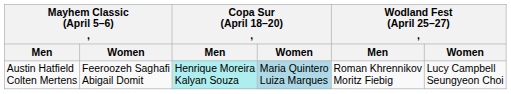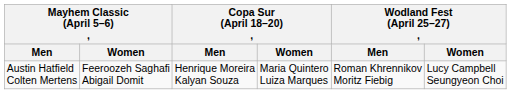(215, 74) paleturquoise background -> (215, 74) no background
(294, 74) lightblue background -> (294, 74) no background
